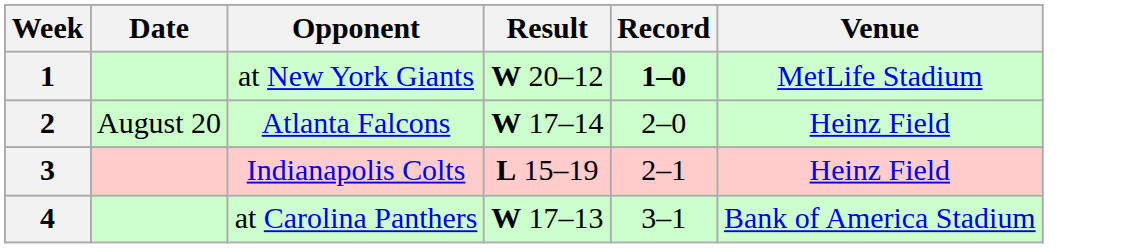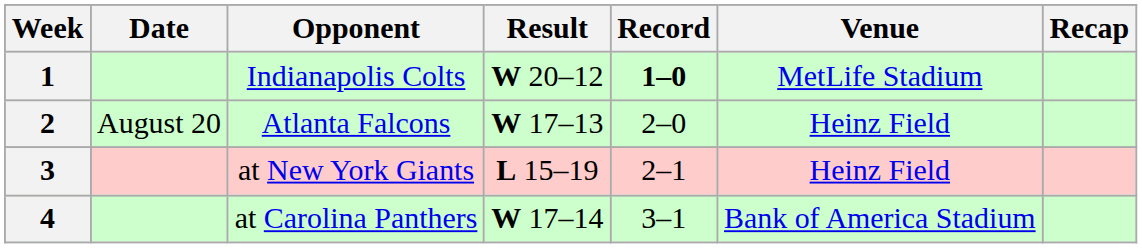+ column: (1089, 28)
(356, 75) at New York Giants -> (356, 75) Indianapolis Colts
(547, 123) W 17–14 -> (547, 123) W 17–13
(356, 170) Indianapolis Colts -> (356, 170) at New York Giants
(547, 218) W 17–13 -> (547, 218) W 17–14
